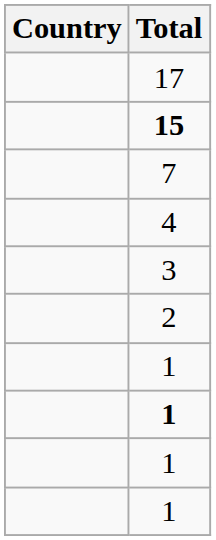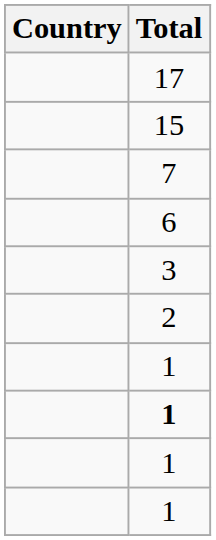(169, 125) bold -> (169, 125) normal
(169, 221) 4 -> (169, 221) 6
